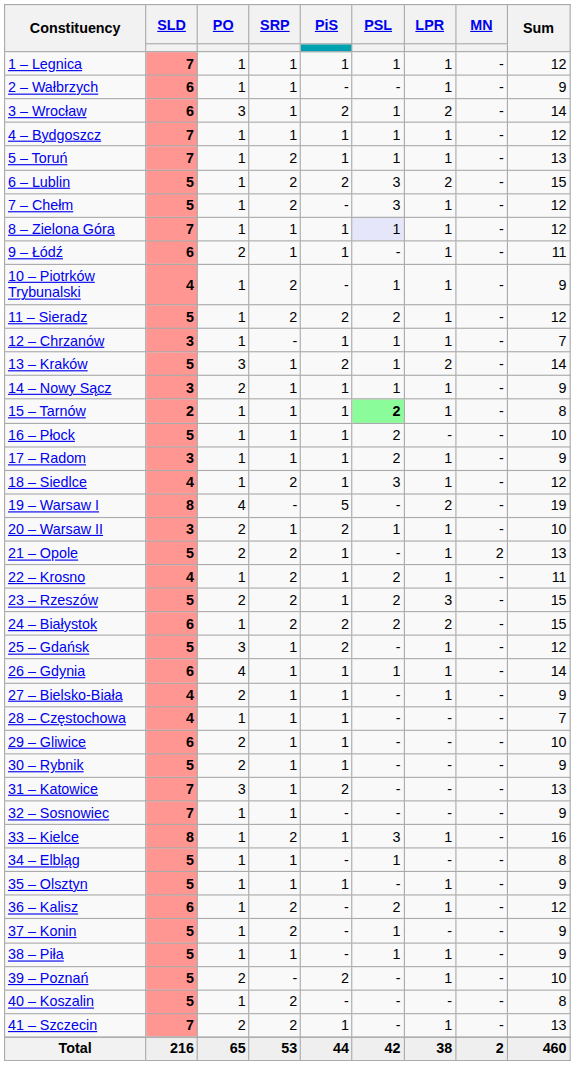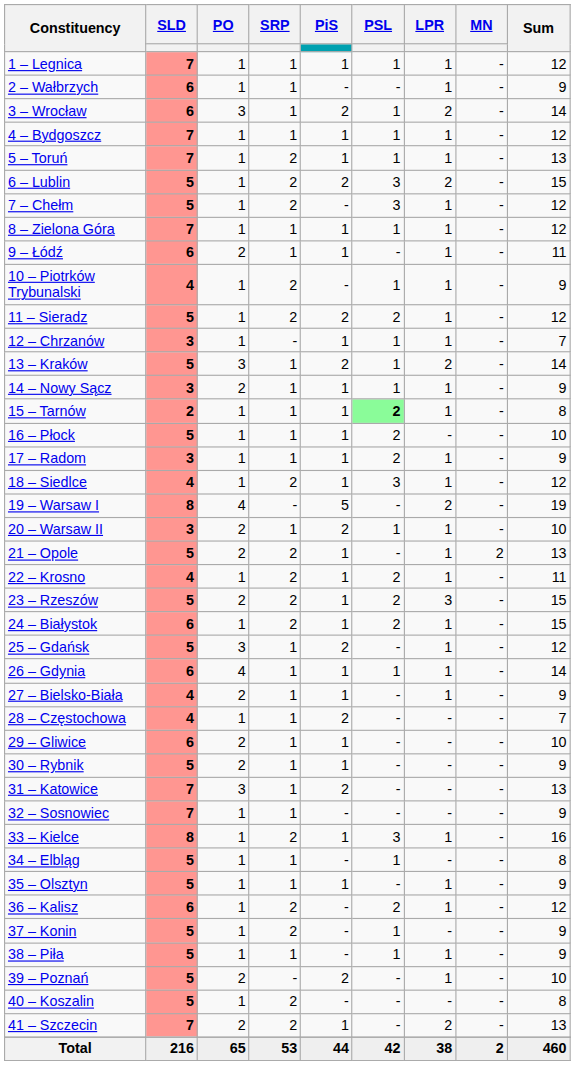(397, 229) lavender background -> (397, 229) no background
(345, 623) 2 -> (345, 623) 1
(448, 623) 2 -> (448, 623) 1
(345, 718) 1 -> (345, 718) 2
(448, 1025) 1 -> (448, 1025) 2
